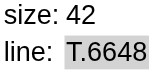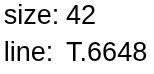(107, 52) lightgrey background -> (107, 52) no background
